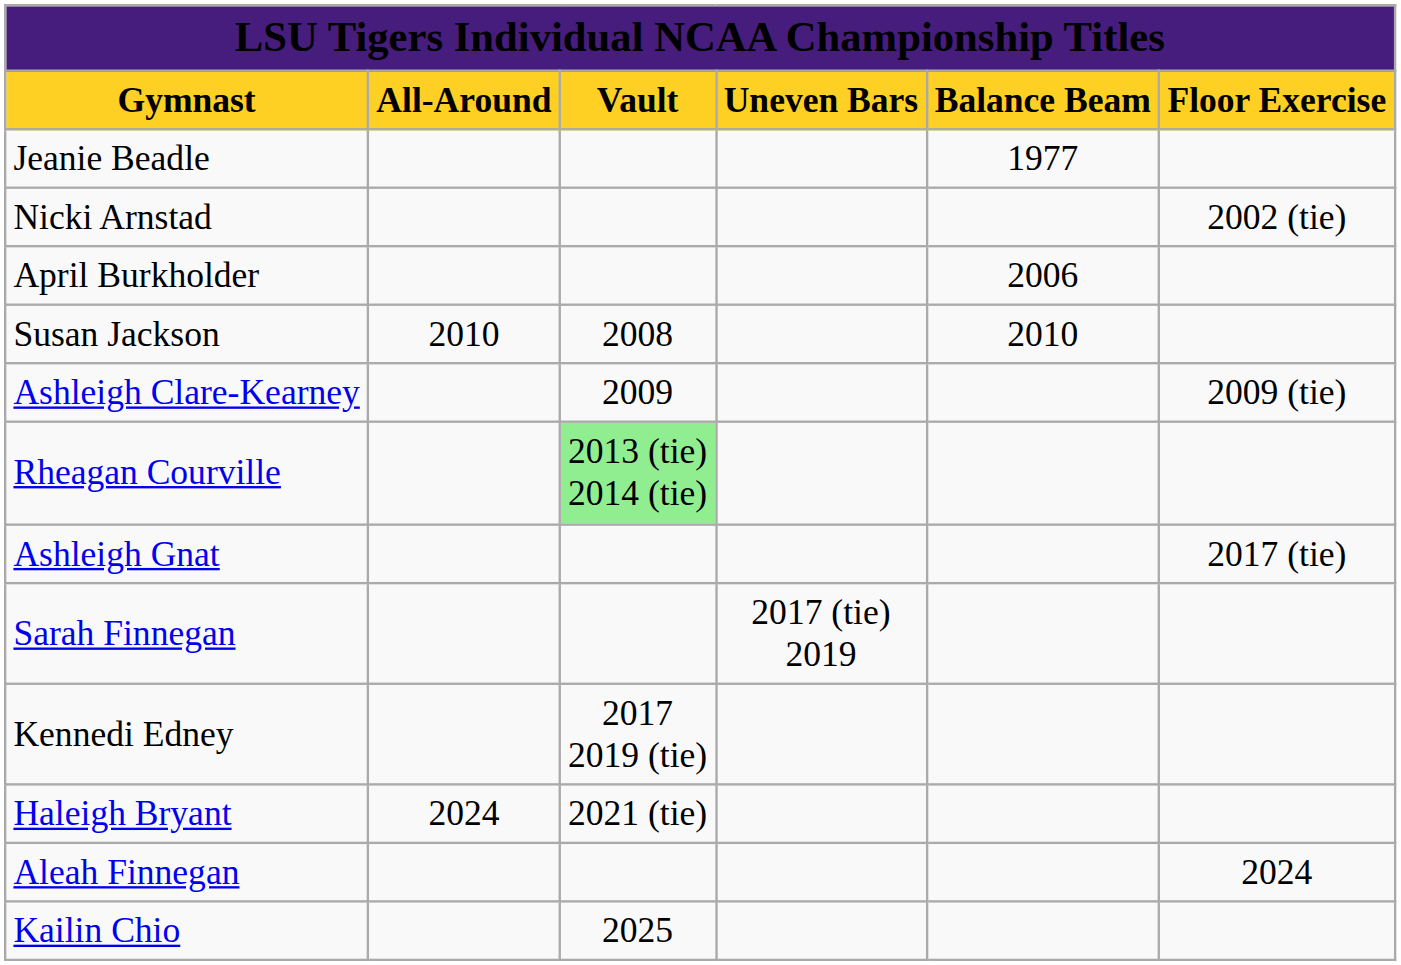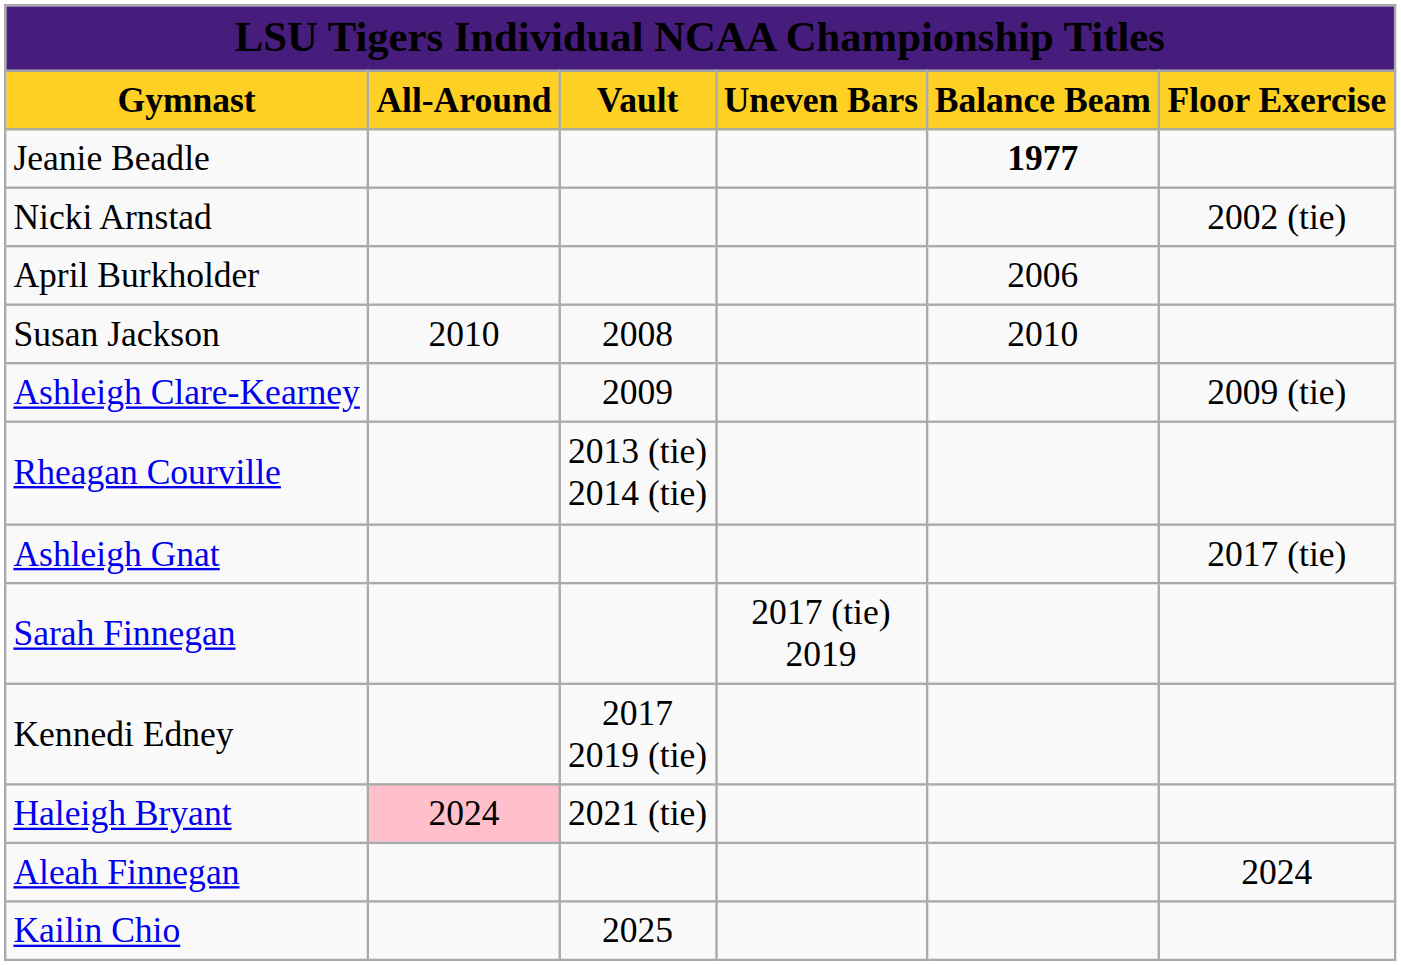(1043, 158) normal -> (1043, 158) bold
(638, 472) lightgreen background -> (638, 472) no background
(464, 812) no background -> (464, 812) pink background
